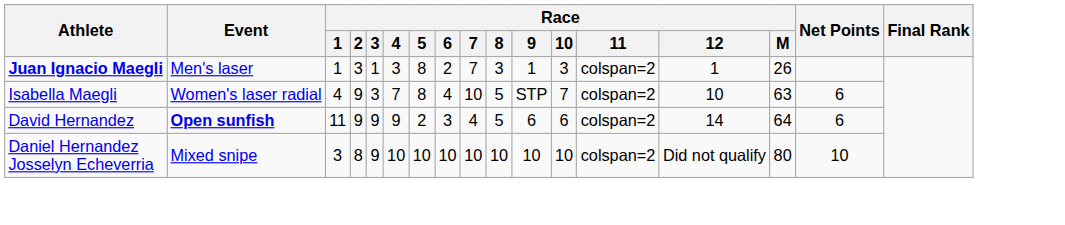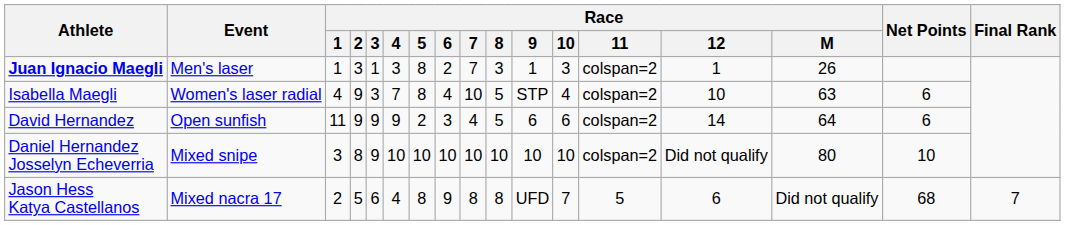(564, 95) 7 -> (566, 95) 4
(222, 121) bold -> (218, 121) normal
+ row: (74, 199)
